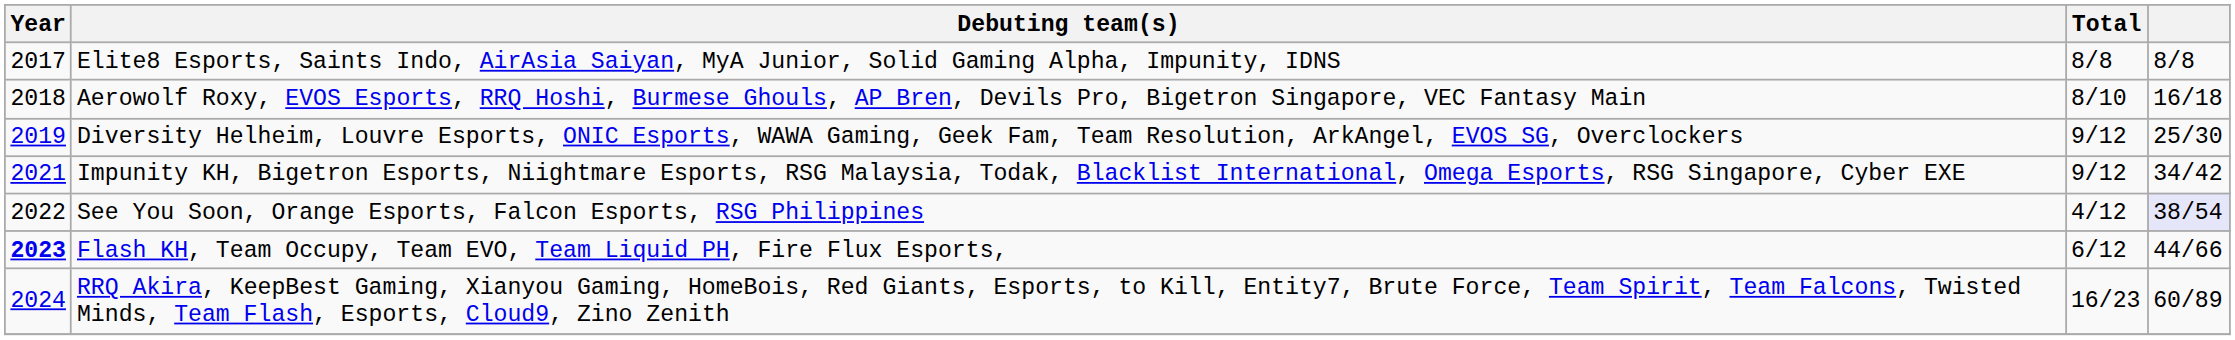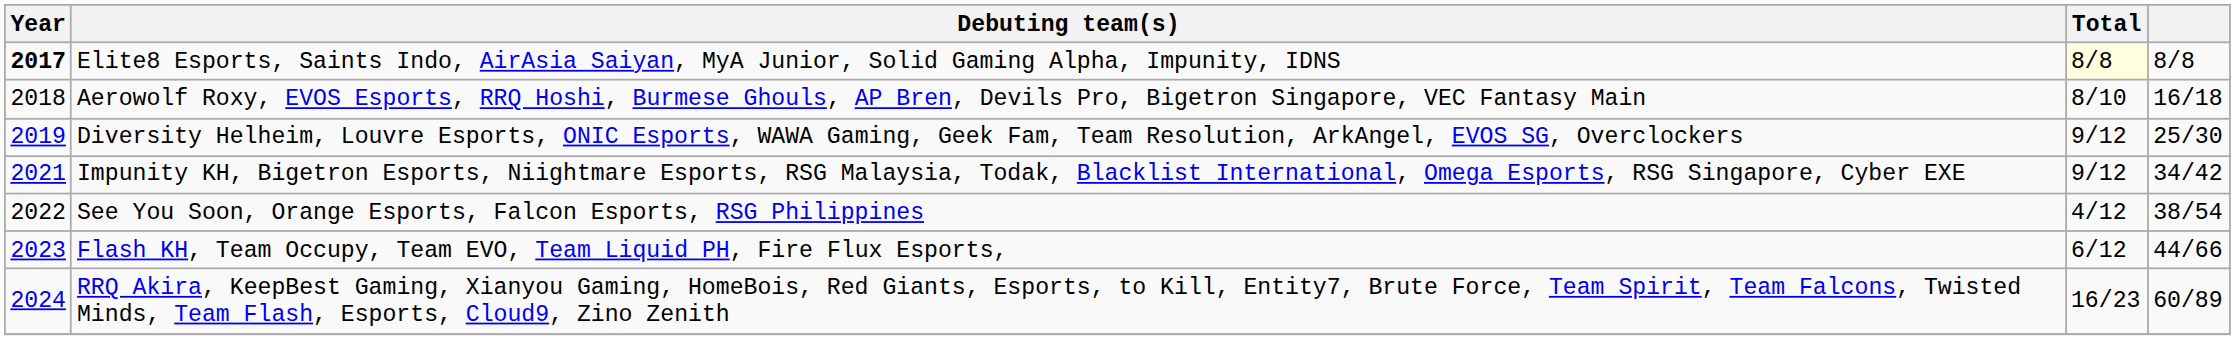(38, 61) normal -> (38, 61) bold
(2092, 61) no background -> (2092, 61) lightyellow background
(2188, 212) lavender background -> (2188, 212) no background
(38, 250) bold -> (38, 250) normal
